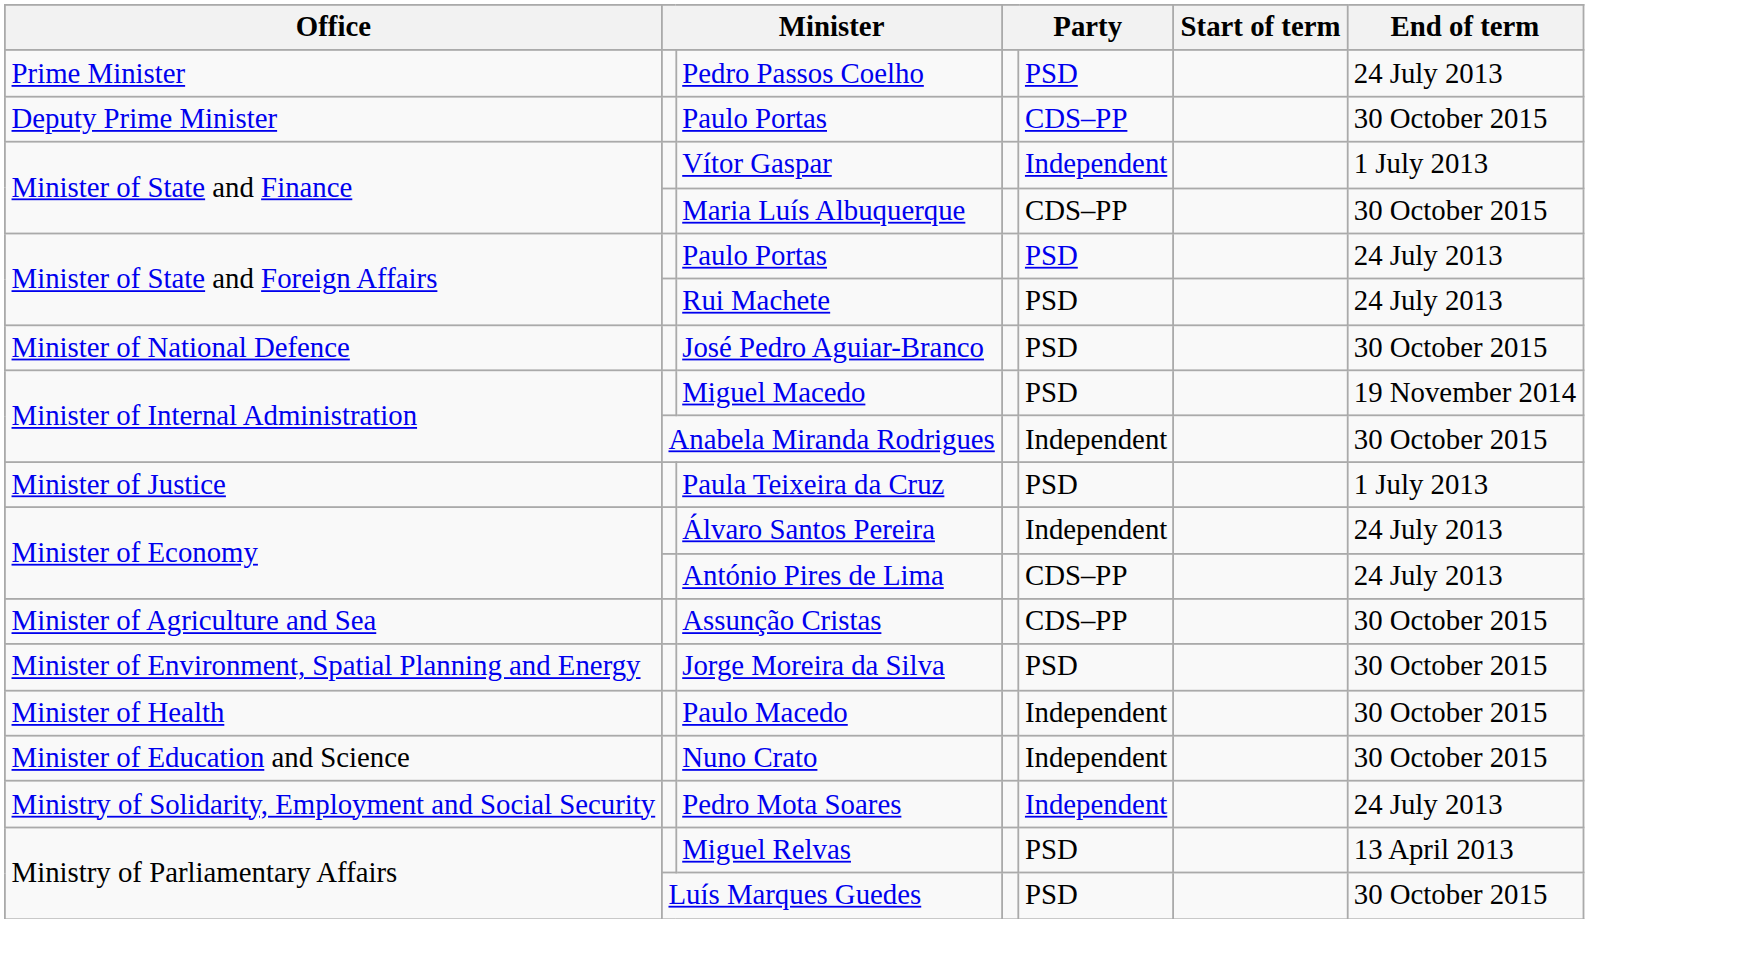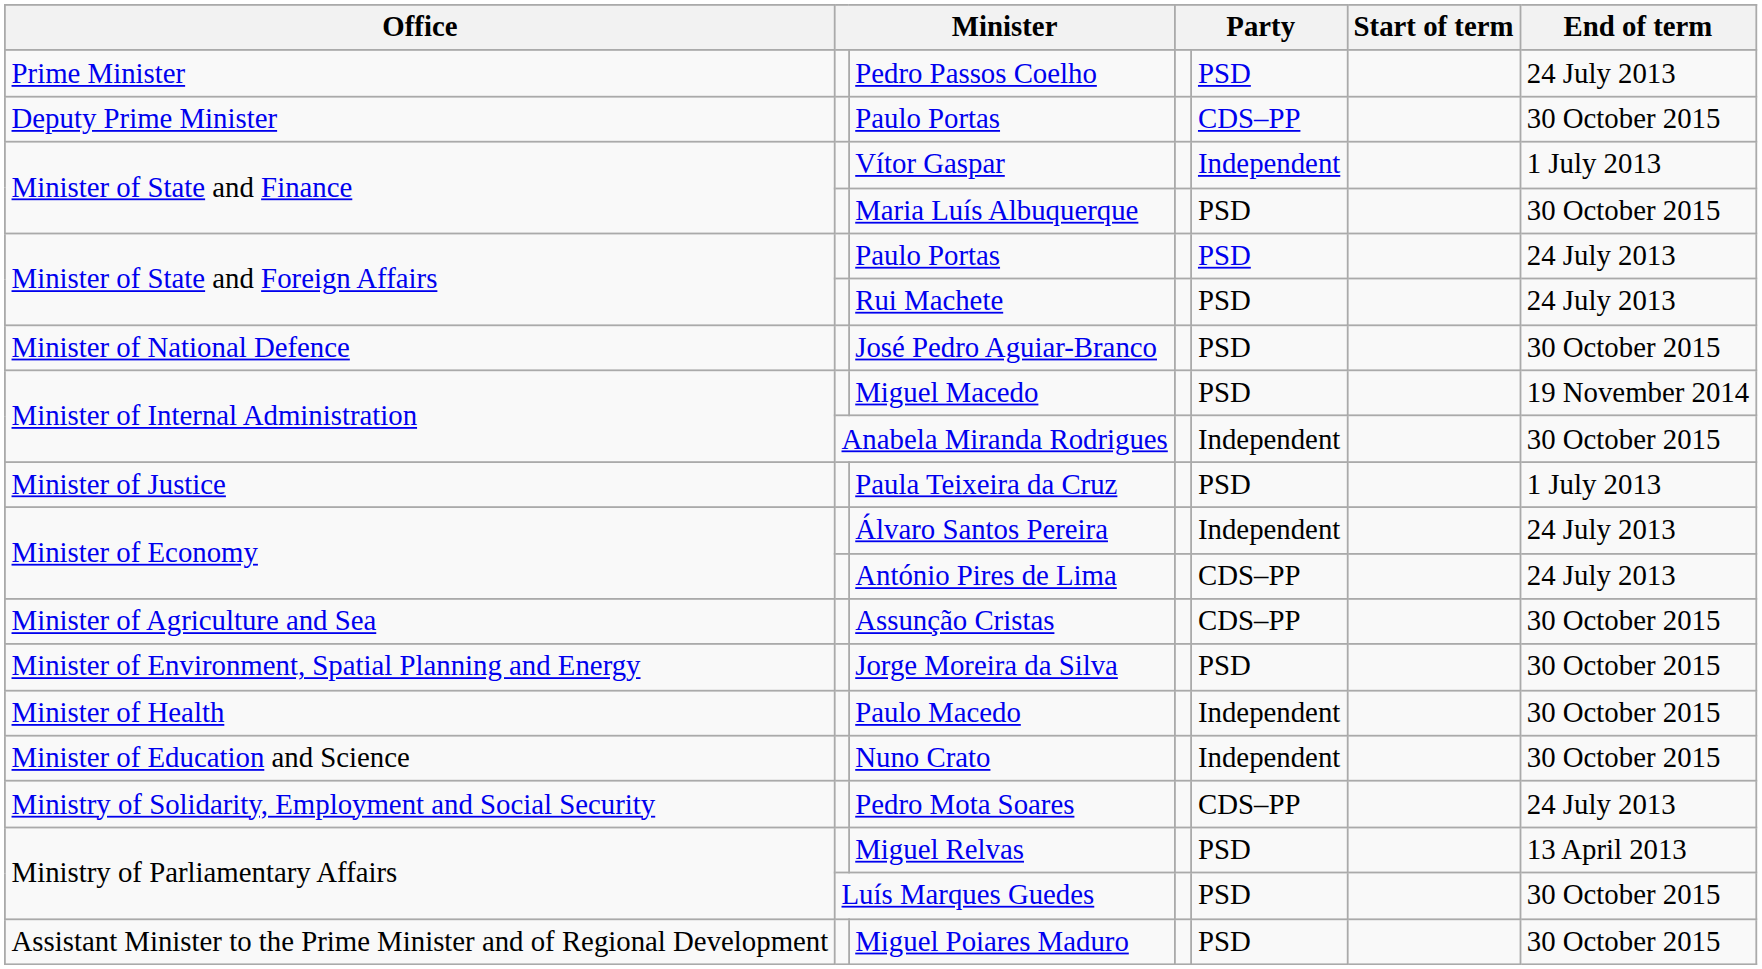(1076, 210) CDS–PP -> (1224, 210) PSD
(1096, 803) Independent -> (1249, 803) CDS–PP
+ row: (420, 940)
